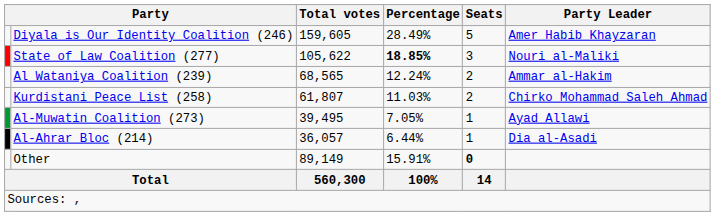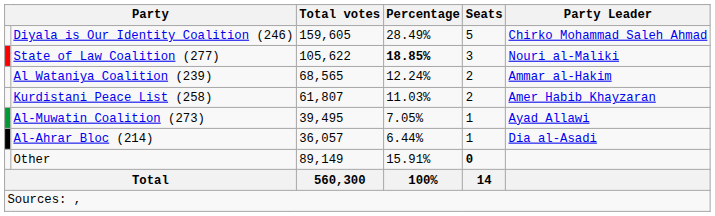(582, 35) Amer Habib Khayzaran -> (608, 35) Chirko Mohammad Saleh Ahmad
(608, 97) Chirko Mohammad Saleh Ahmad -> (582, 97) Amer Habib Khayzaran
